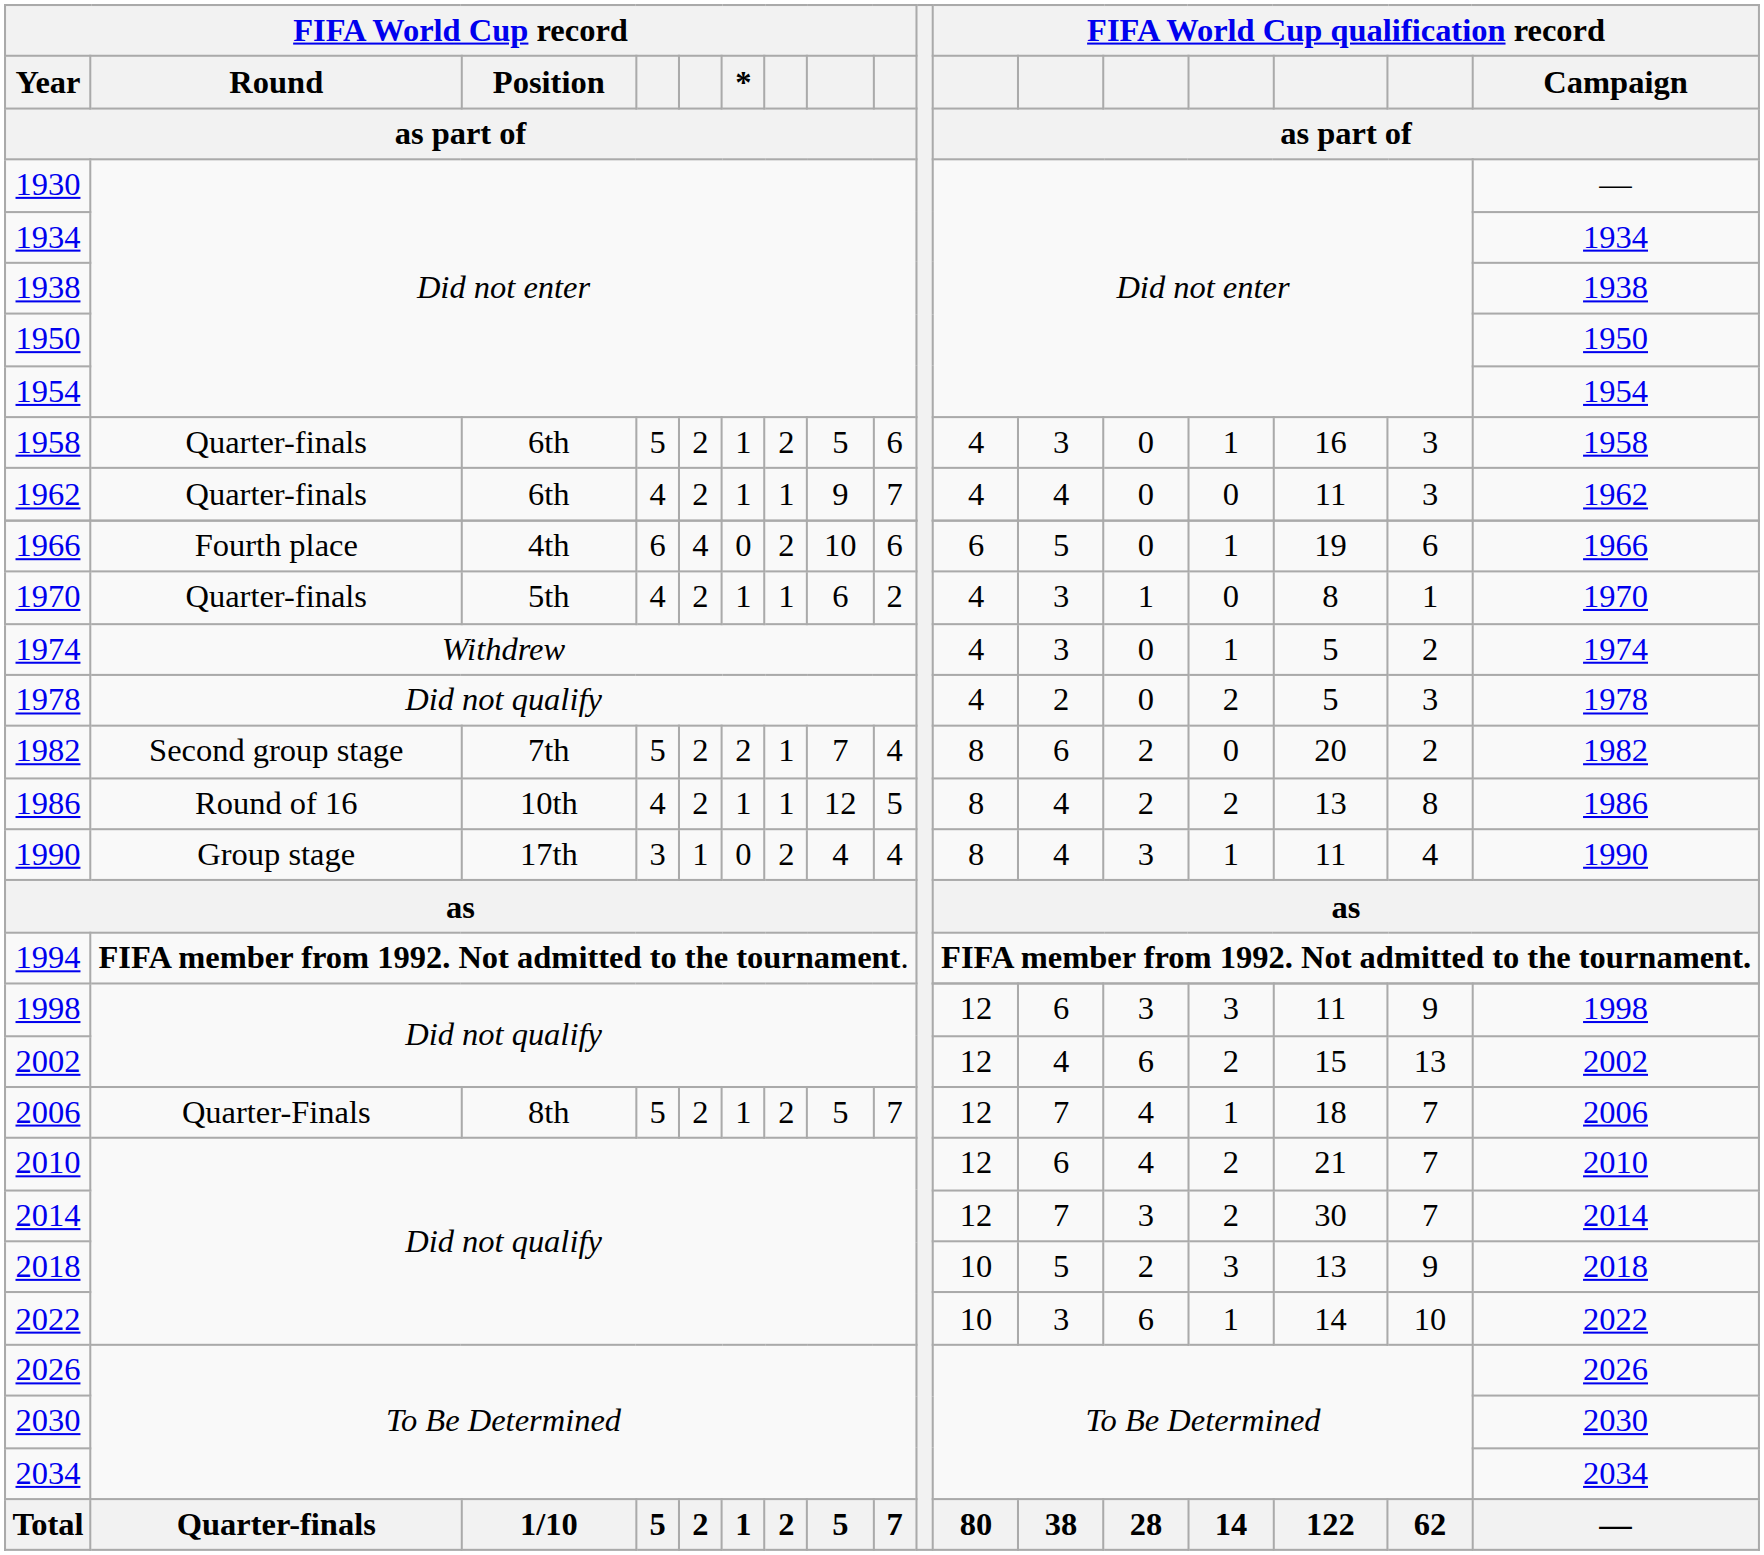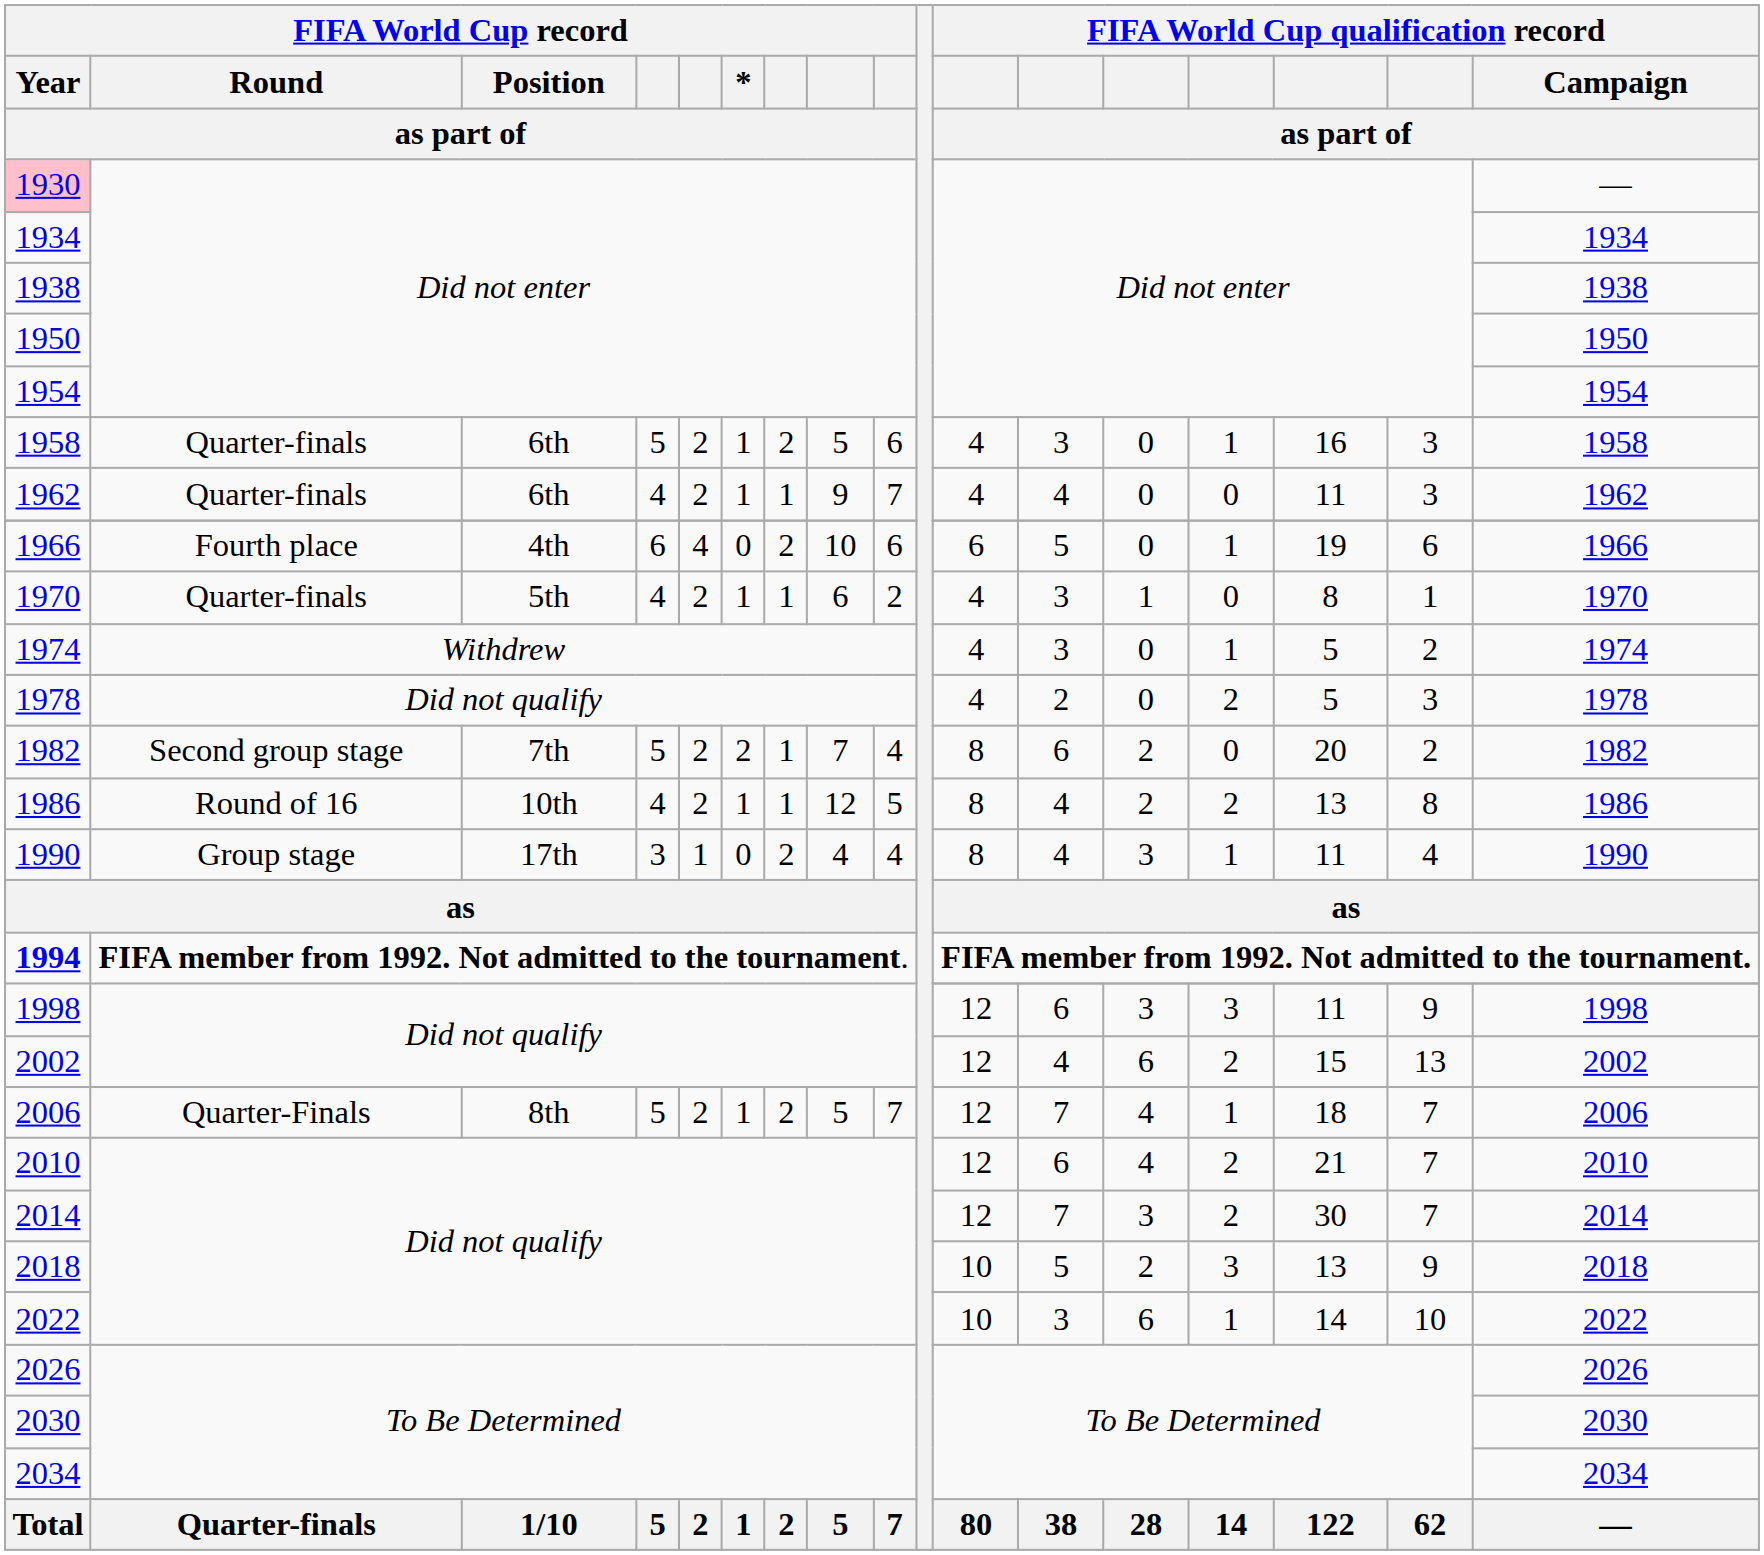(48, 184) no background -> (48, 184) pink background
(48, 957) normal -> (48, 957) bold
